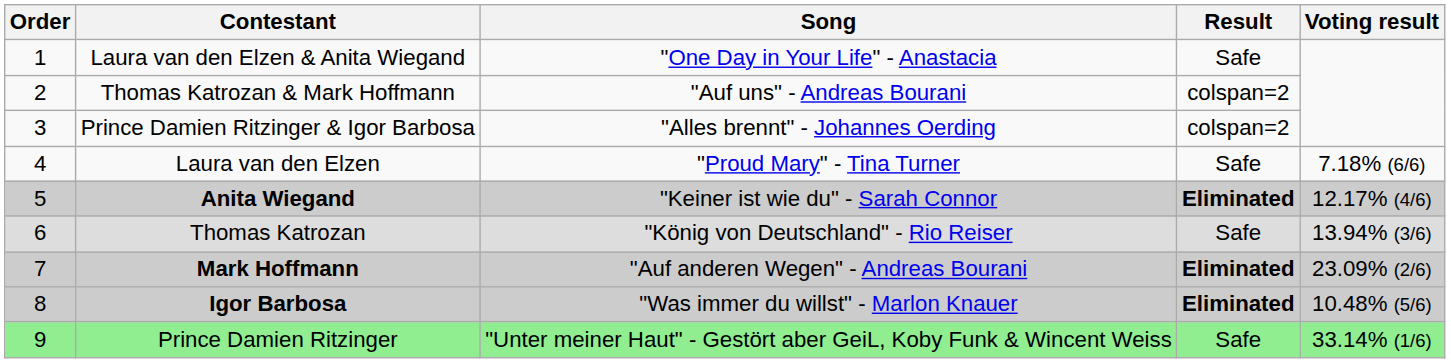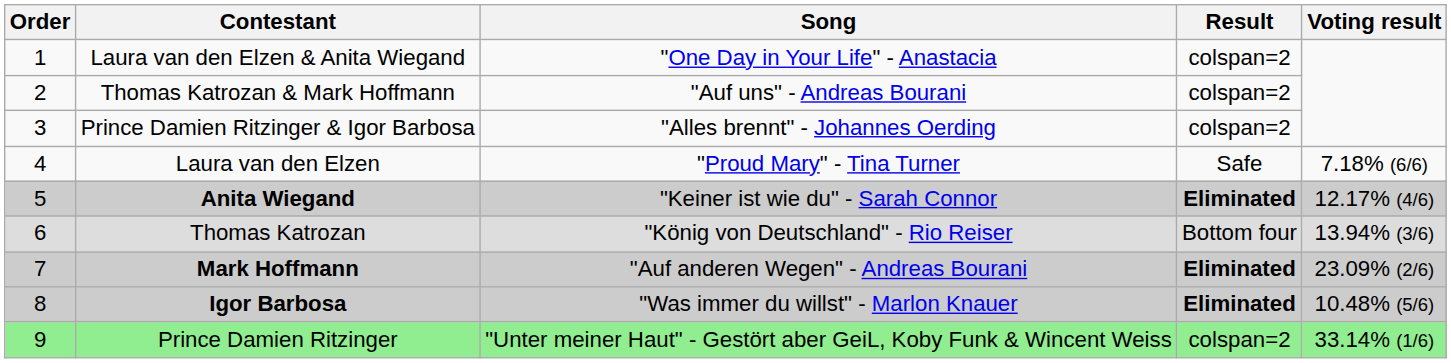(1238, 57) Safe -> (1240, 57) colspan=2
(1238, 233) Safe -> (1240, 233) Bottom four
(1238, 339) Safe -> (1240, 339) colspan=2
